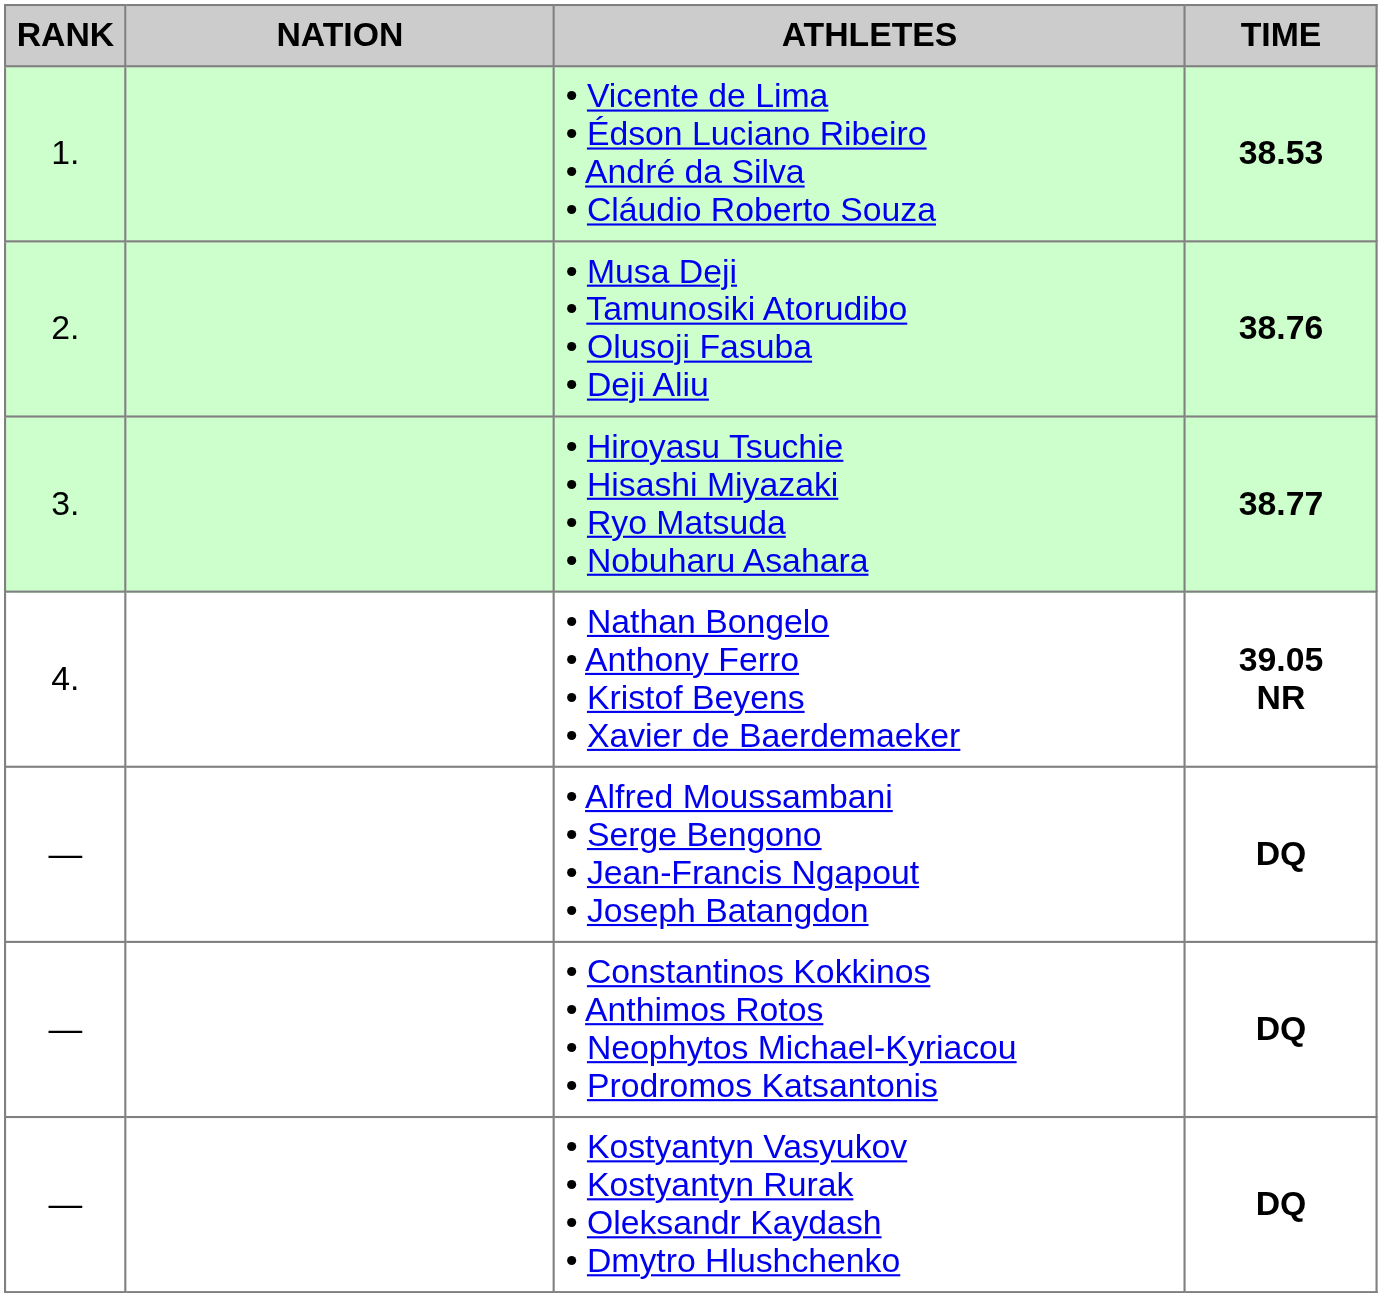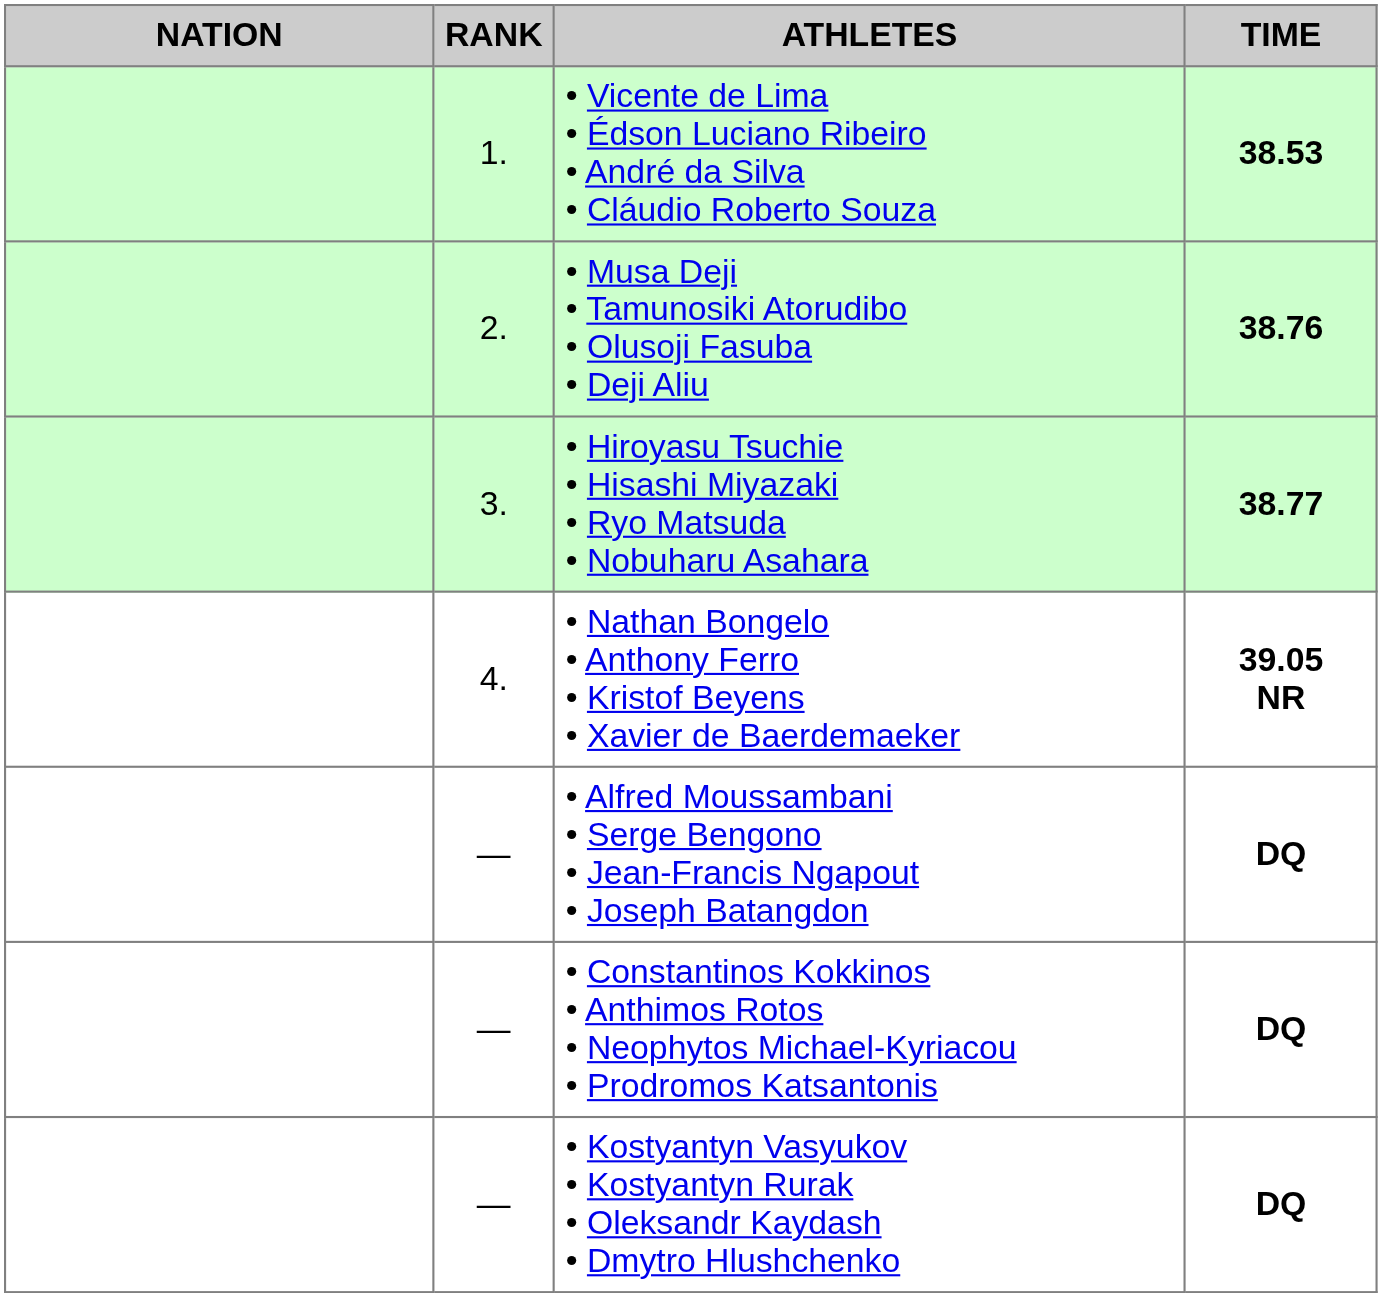columns swapped: (65, 35) <-> (340, 35)
